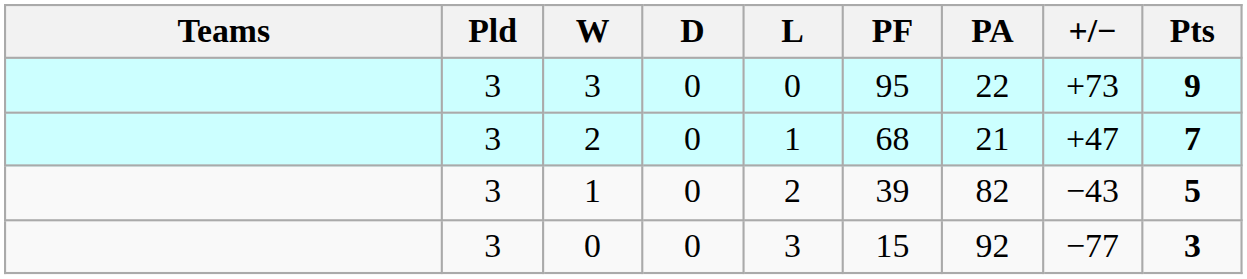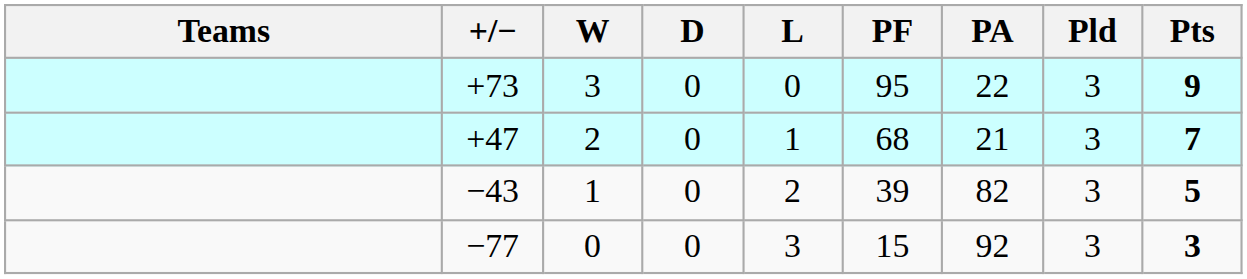columns swapped: (493, 31) <-> (1092, 31)
